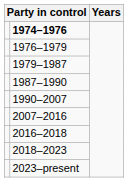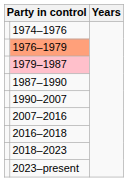(40, 30) bold -> (40, 30) normal
(40, 47) no background -> (40, 47) lightsalmon background
(40, 64) no background -> (40, 64) pink background
